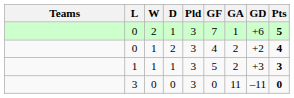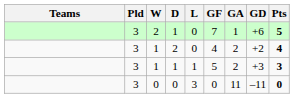columns swapped: (193, 13) <-> (135, 13)
